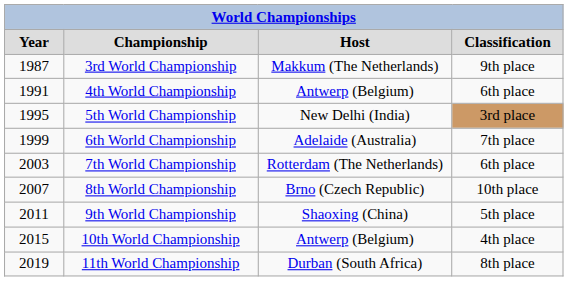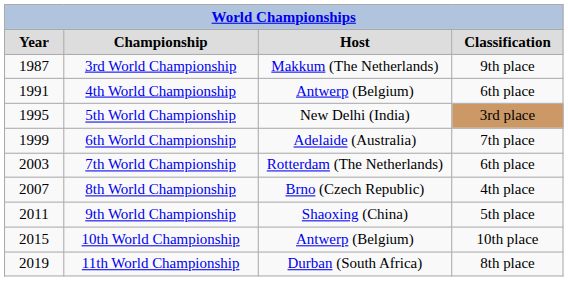(507, 190) 10th place -> (507, 190) 4th place
(507, 239) 4th place -> (507, 239) 10th place
